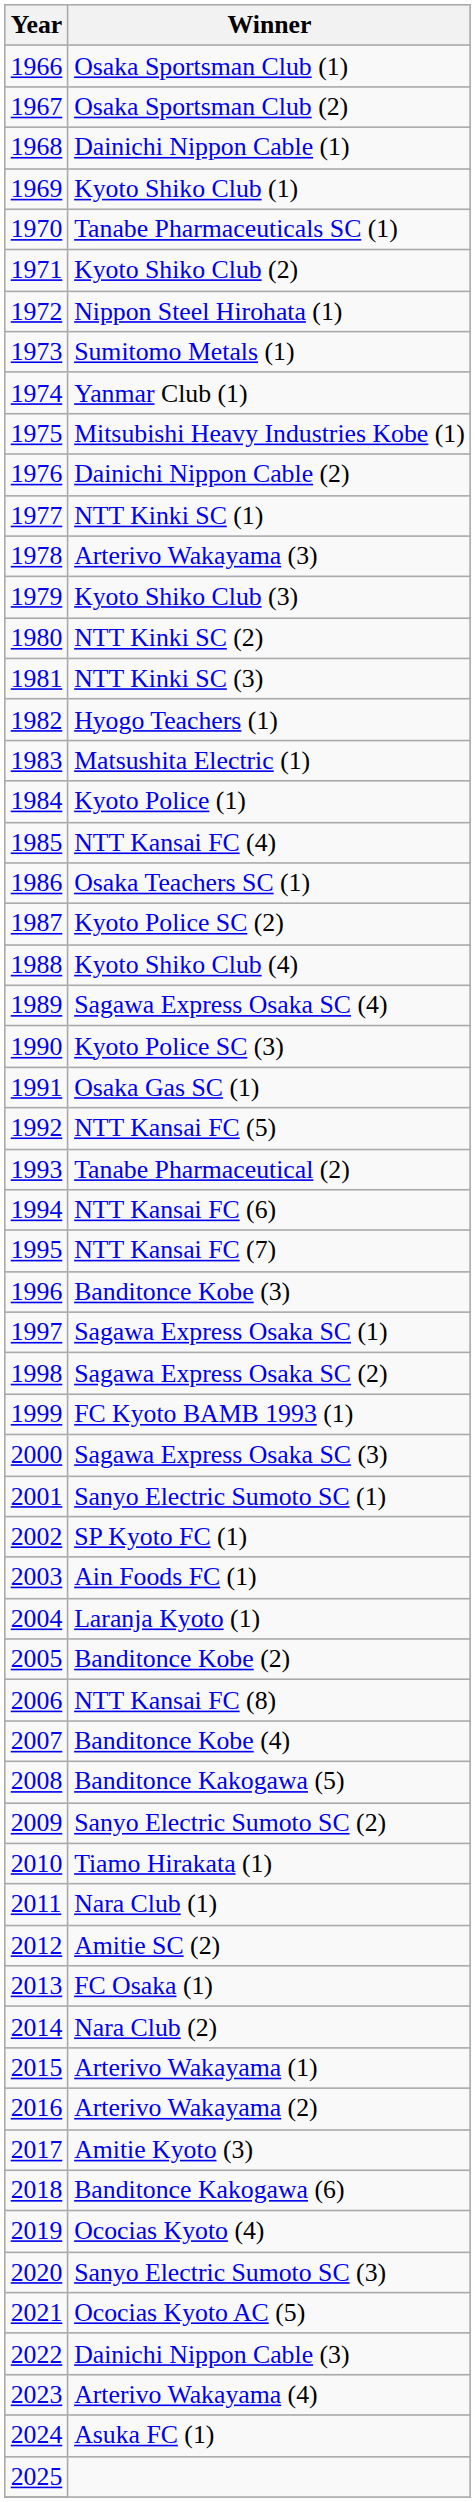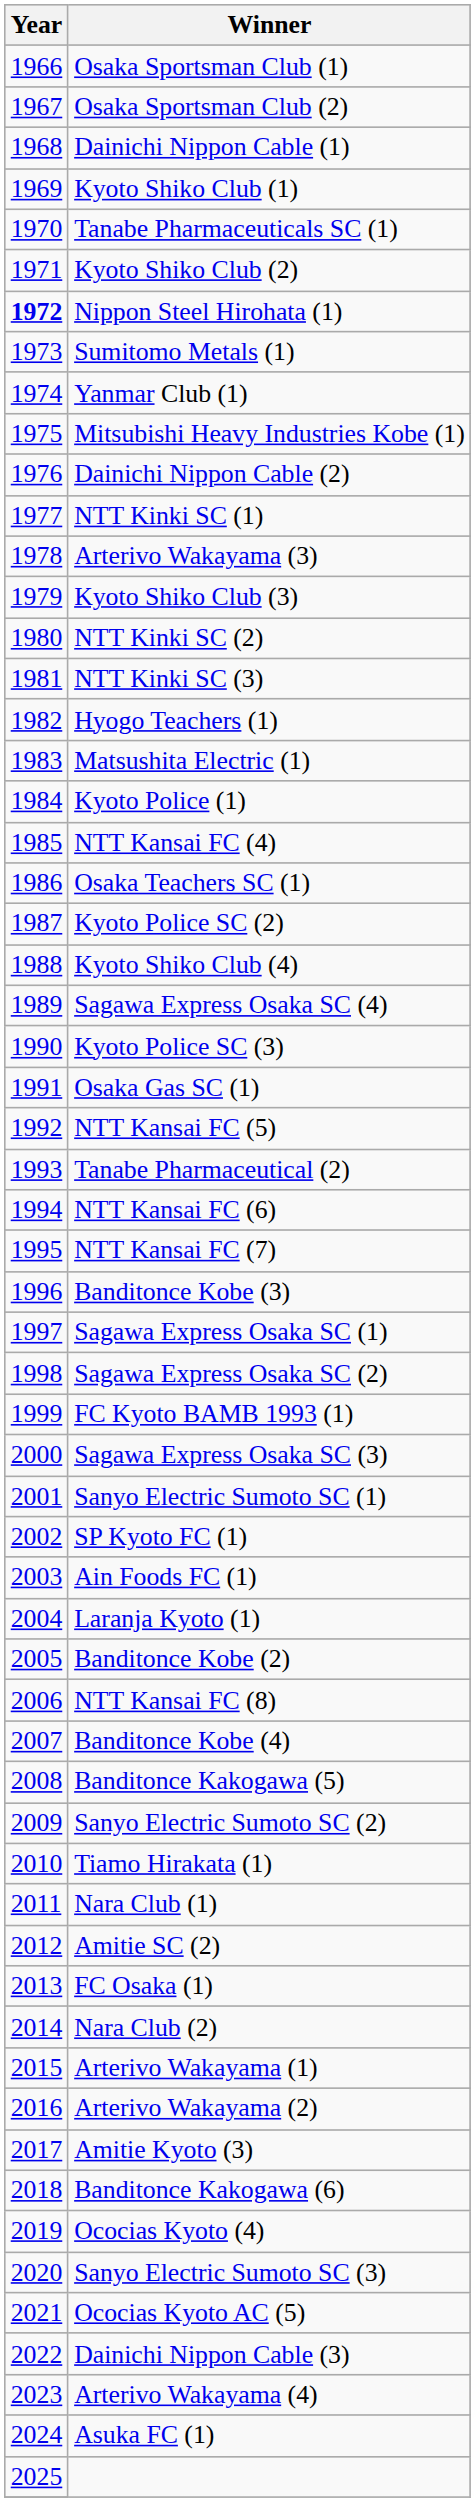(37, 310) normal -> (37, 310) bold
